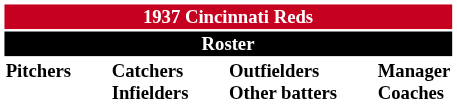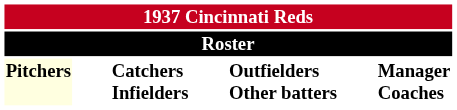(38, 70) no background -> (38, 70) lightyellow background
